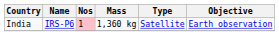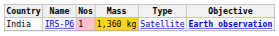(117, 24) no background -> (117, 24) gold background
(230, 24) normal -> (230, 24) bold
